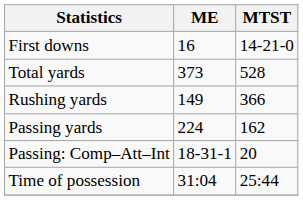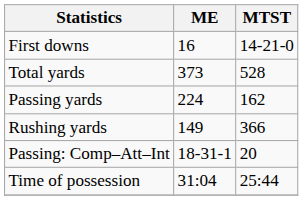rows swapped: (58, 99) <-> (55, 126)
